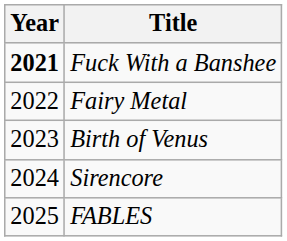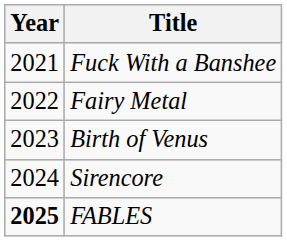(35, 62) bold -> (35, 62) normal
(35, 216) normal -> (35, 216) bold
